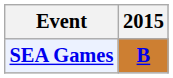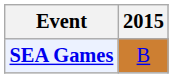(143, 55) bold -> (143, 55) normal
